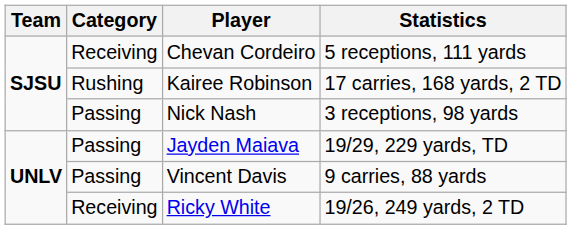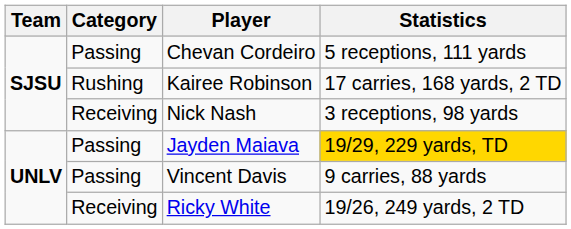(114, 51) Receiving -> (106, 51) Passing
(106, 114) Passing -> (114, 114) Receiving
(416, 145) no background -> (416, 145) gold background
